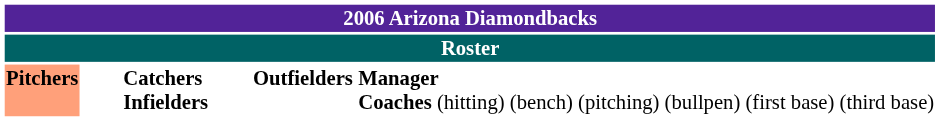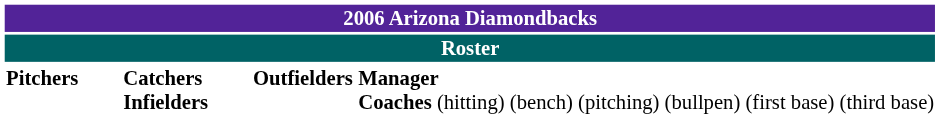(42, 77) lightsalmon background -> (42, 77) no background
